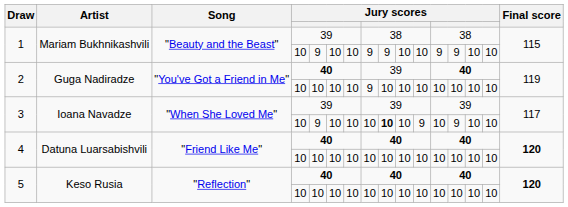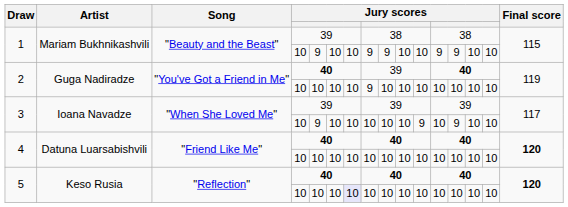(387, 123) bold -> (387, 123) normal
(352, 193) no background -> (352, 193) lavender background
